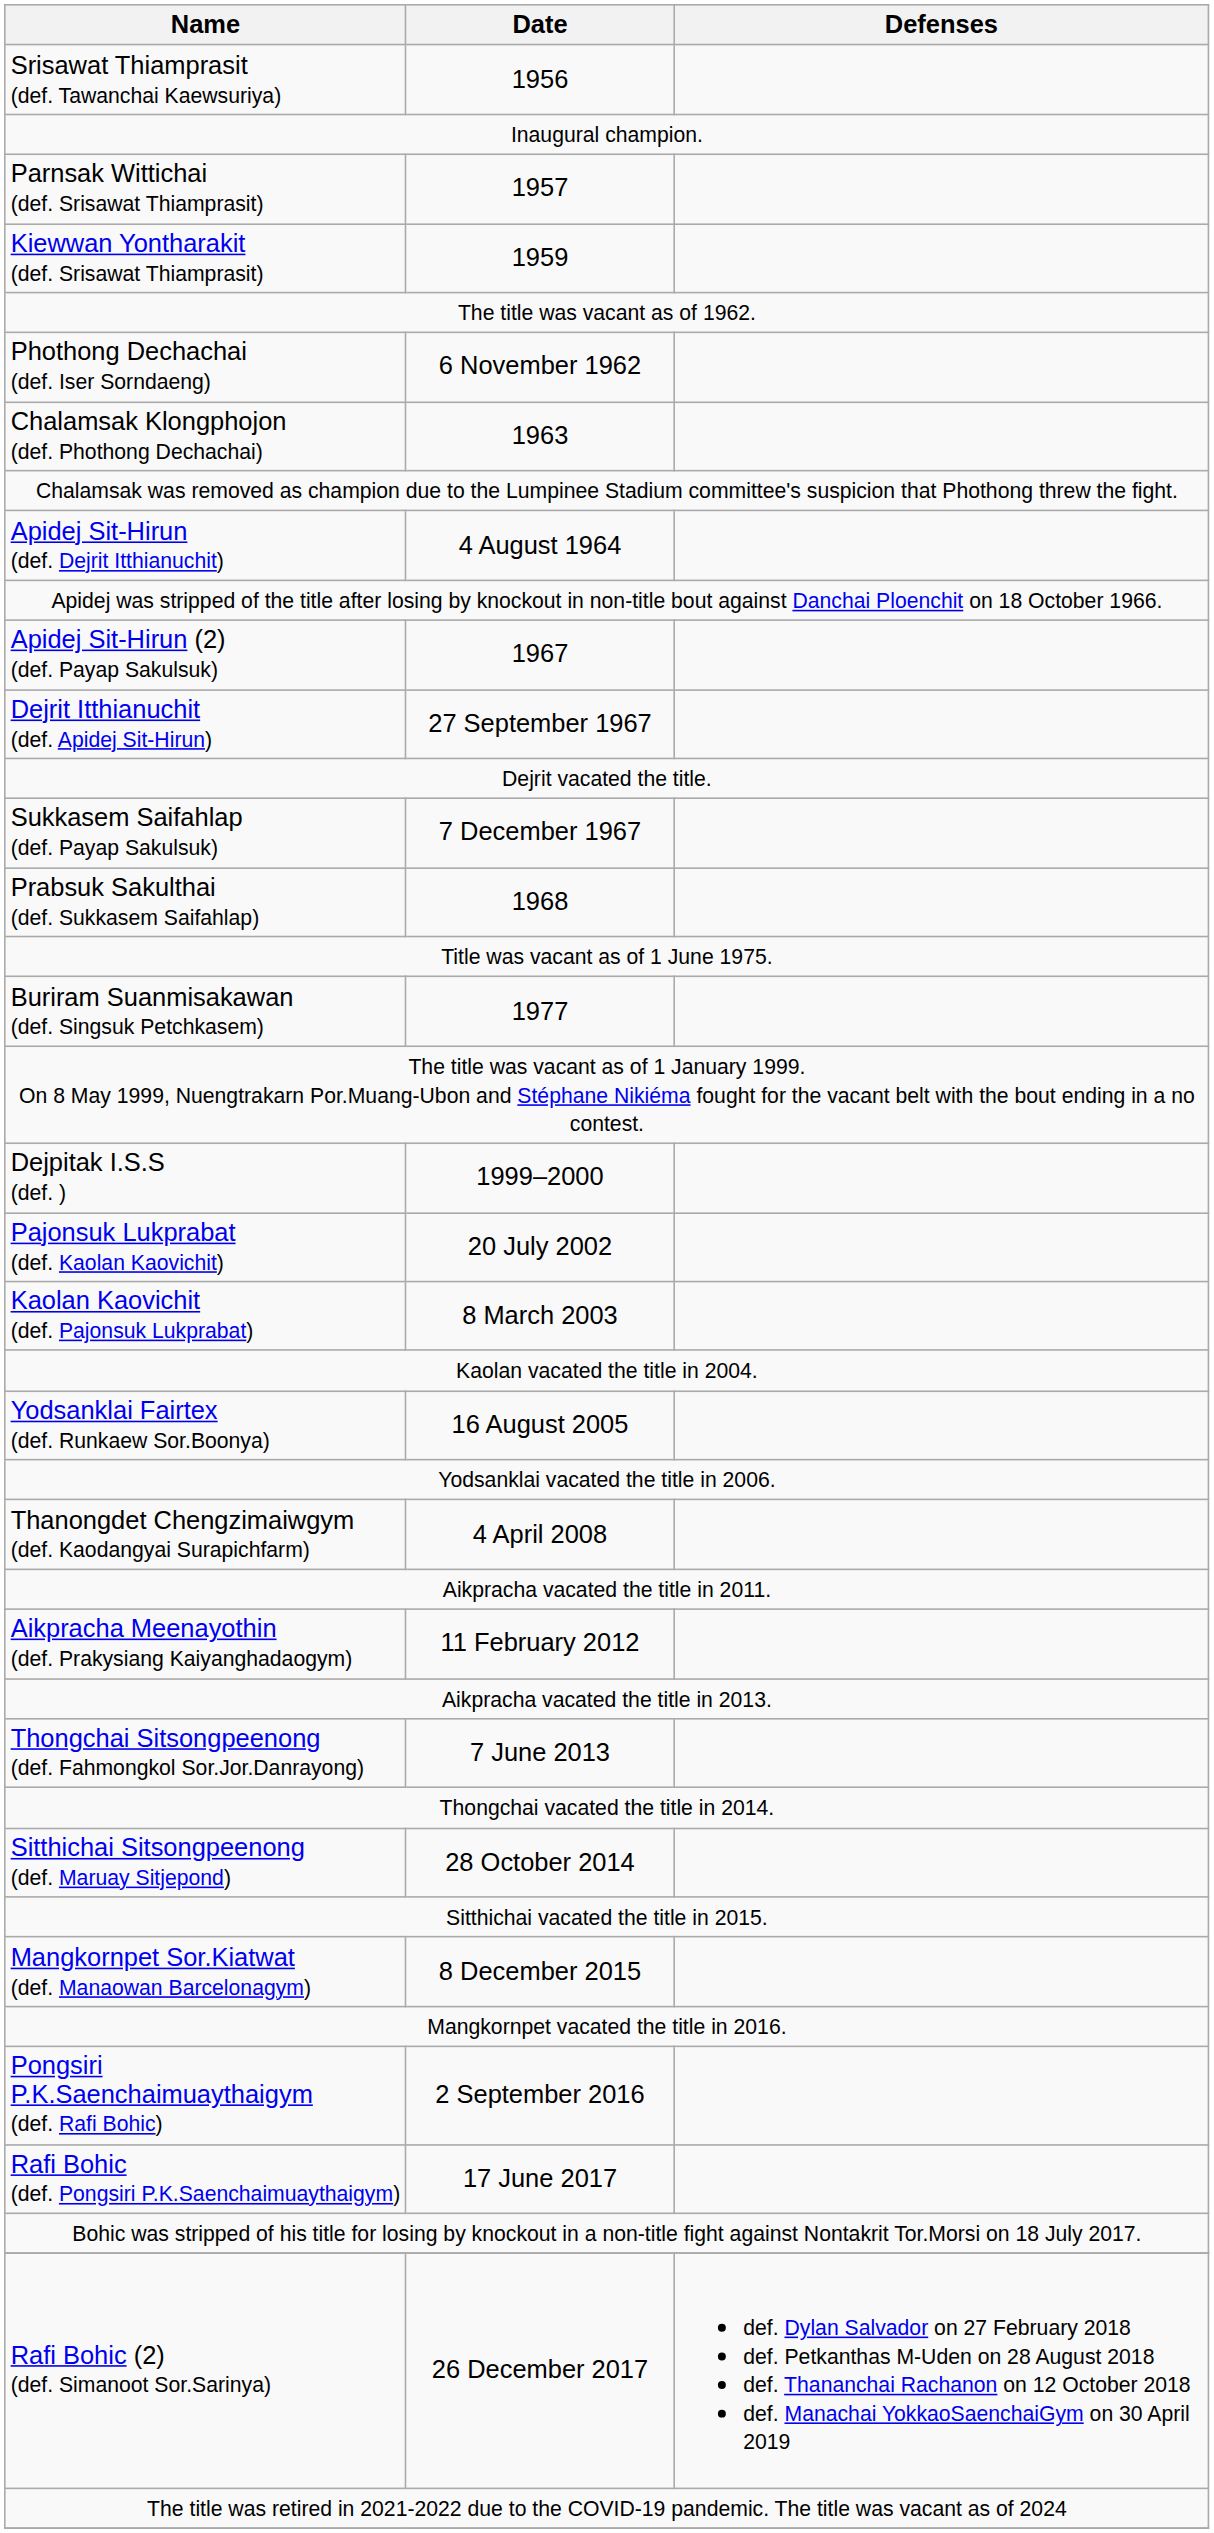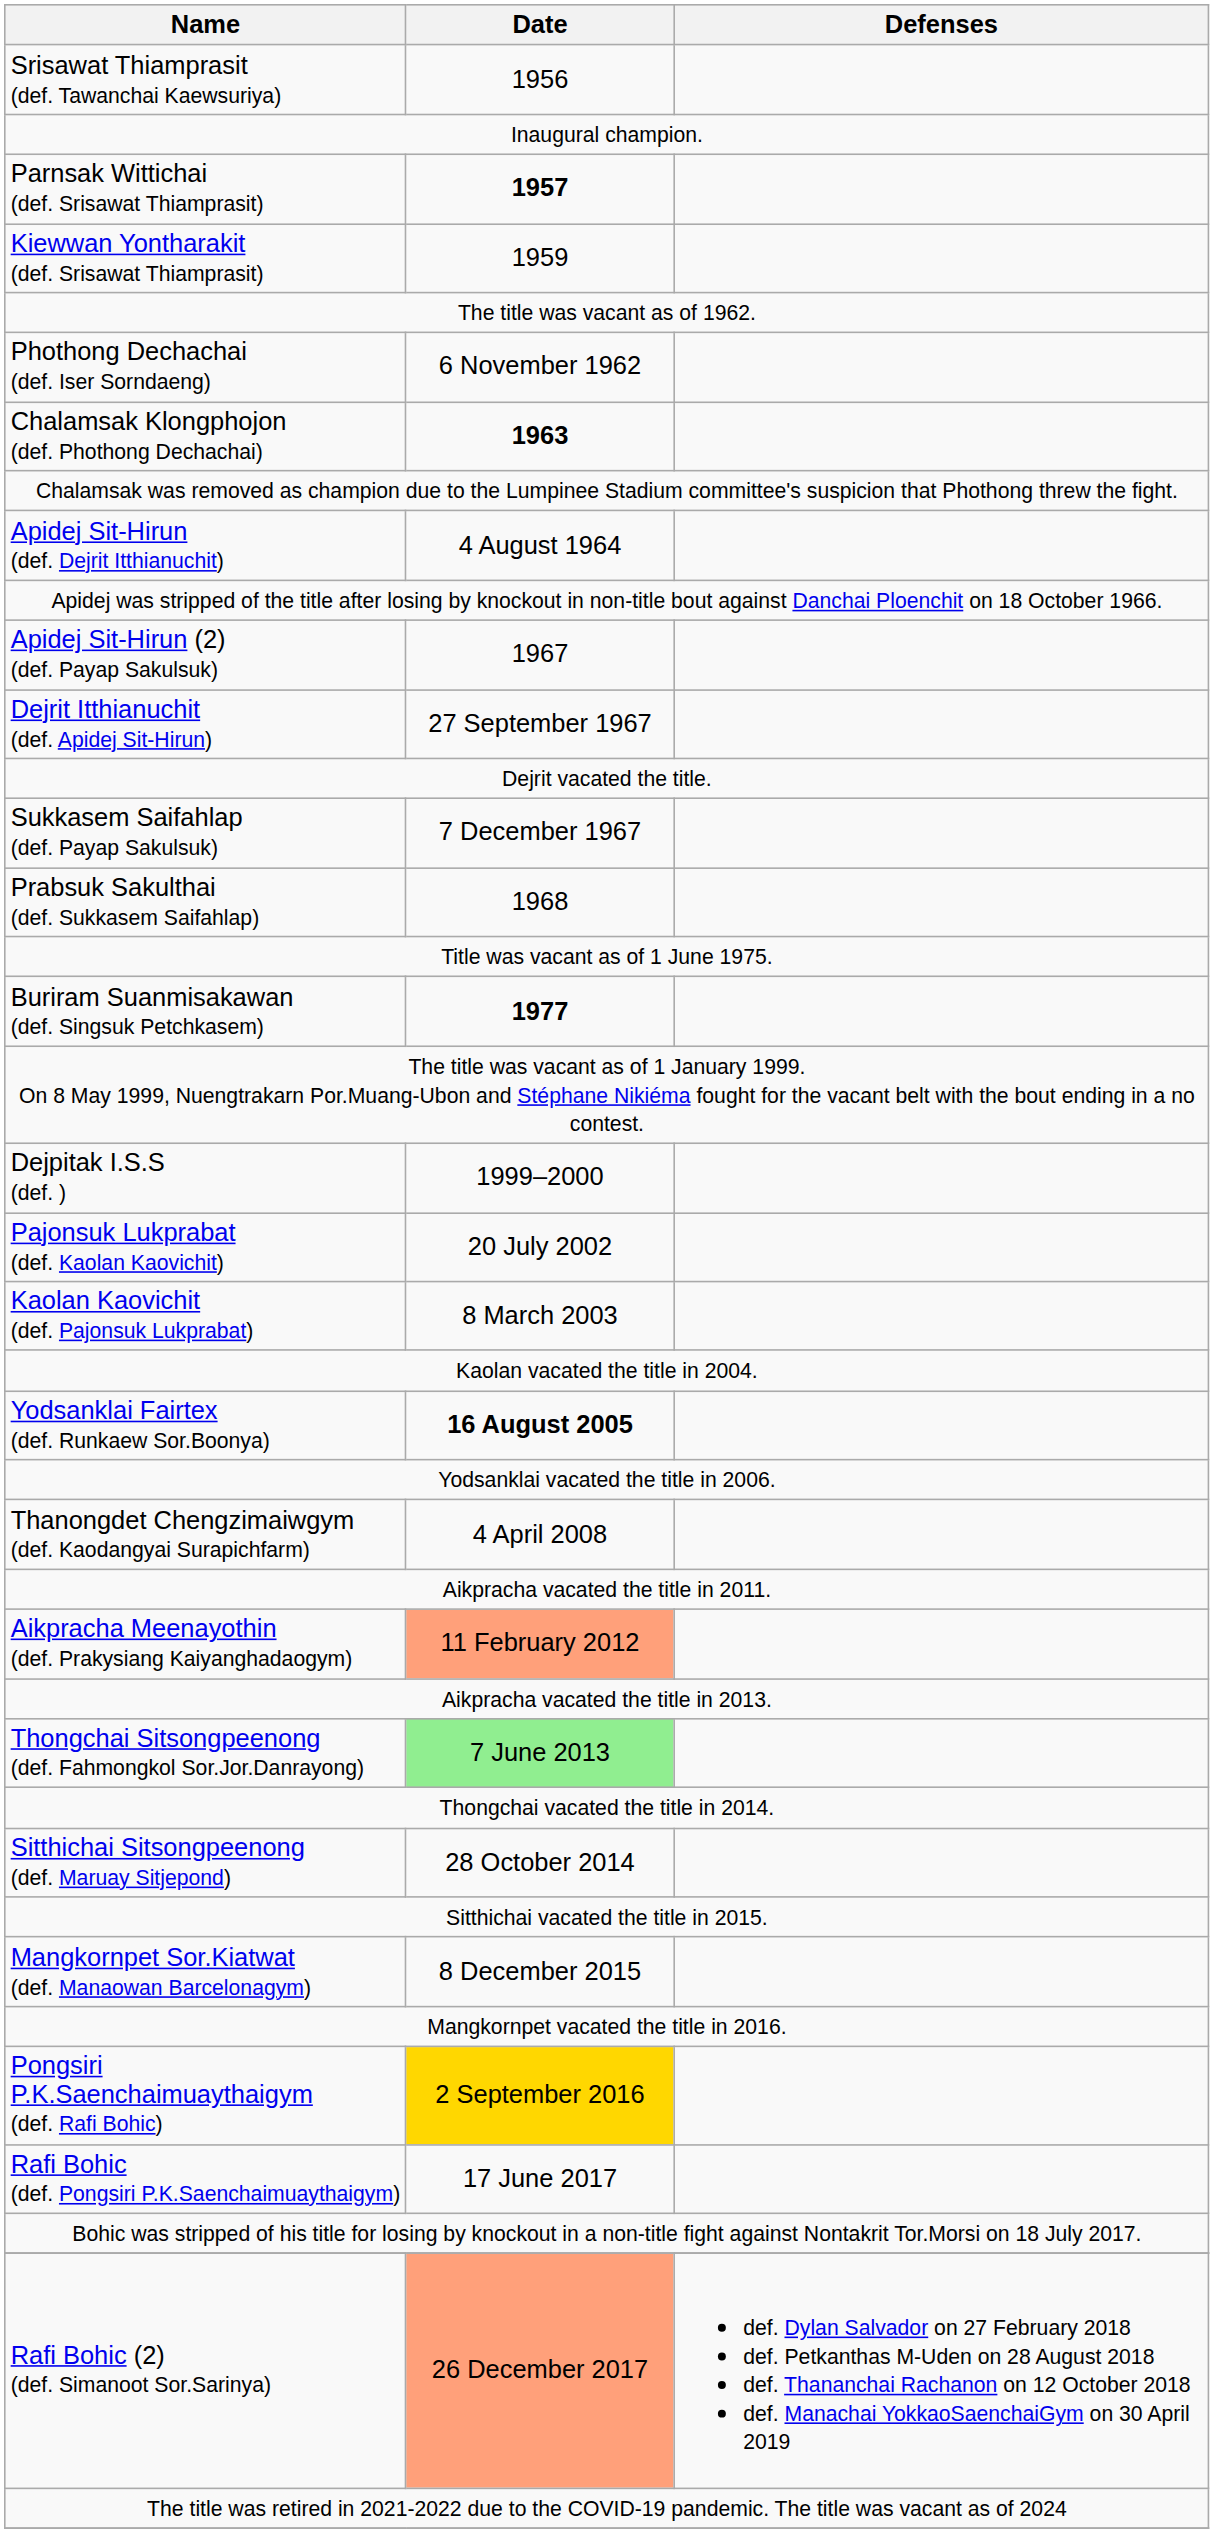(540, 188) normal -> (540, 188) bold
(540, 435) normal -> (540, 435) bold
(540, 1011) normal -> (540, 1011) bold
(540, 1424) normal -> (540, 1424) bold
(540, 1643) no background -> (540, 1643) lightsalmon background
(540, 1752) no background -> (540, 1752) lightgreen background
(540, 2095) no background -> (540, 2095) gold background
(540, 2370) no background -> (540, 2370) lightsalmon background
